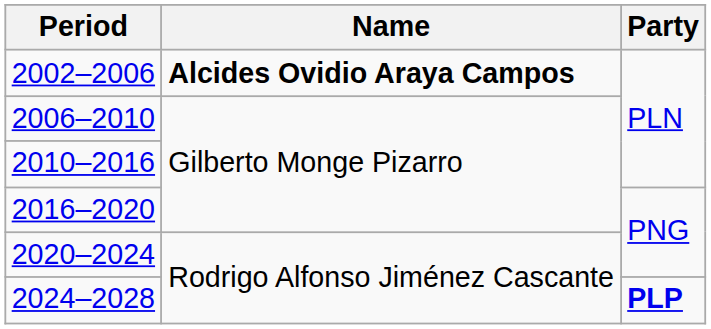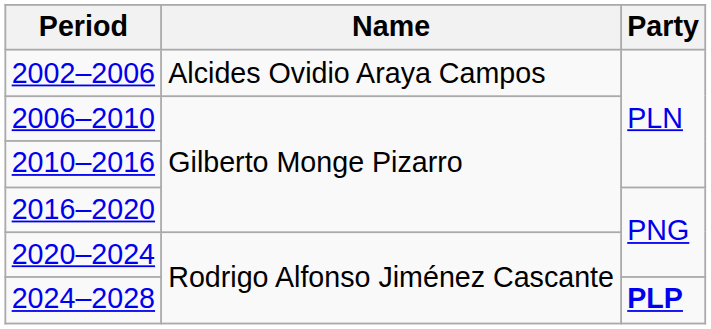(371, 72) bold -> (357, 72) normal
